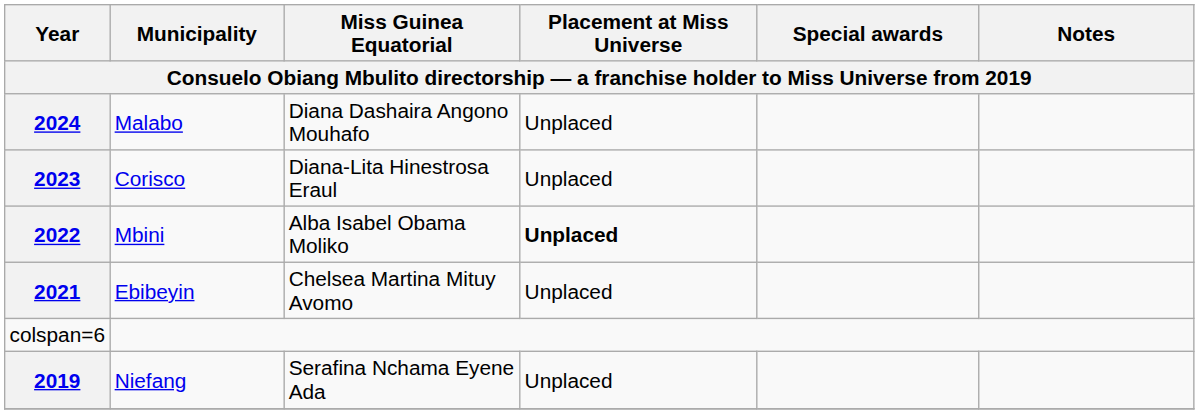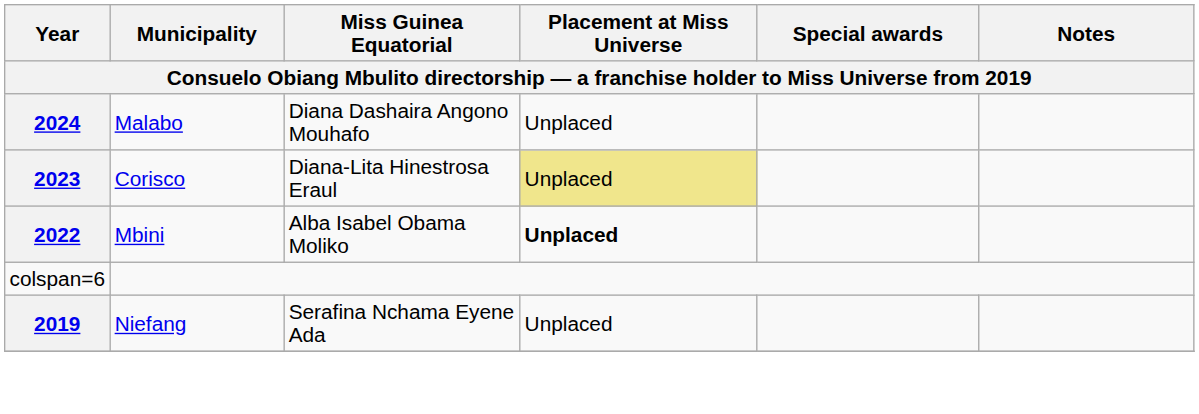(569, 178) no background -> (569, 178) khaki background
- row: (155, 291)
